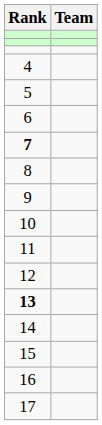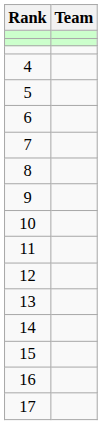(28, 144) bold -> (28, 144) normal
(28, 301) bold -> (28, 301) normal
